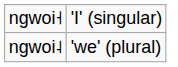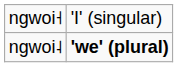(116, 47) normal -> (120, 47) bold
